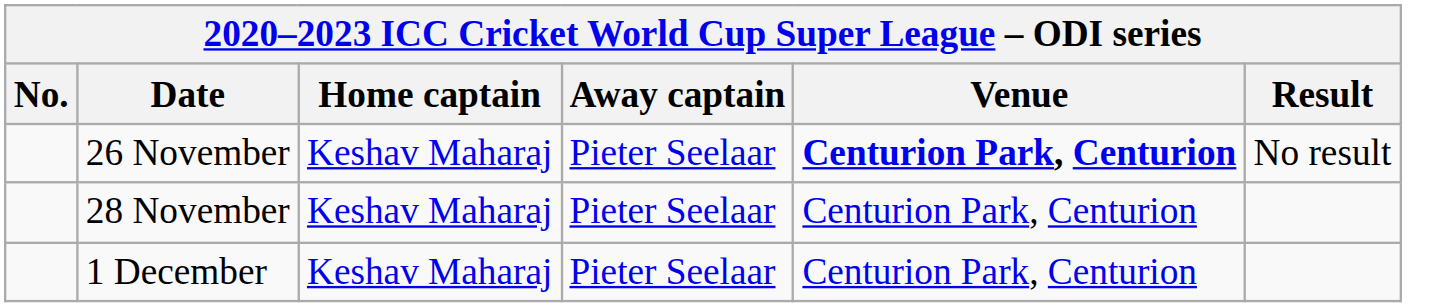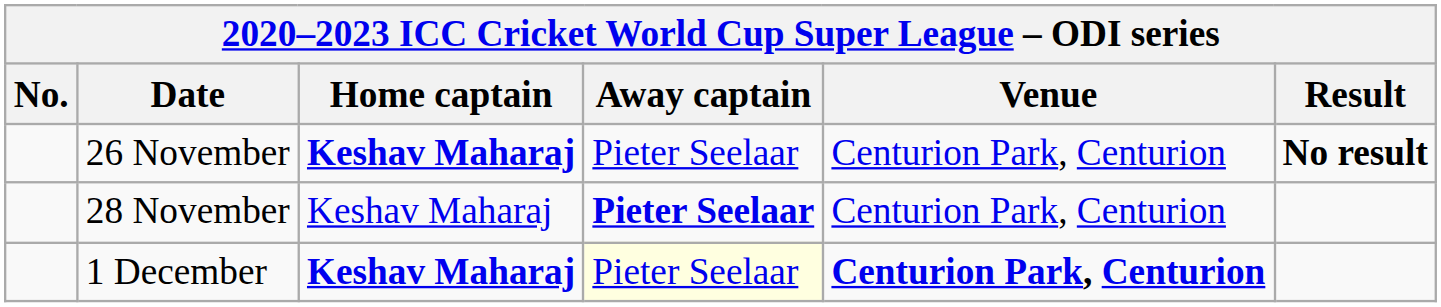(430, 152) normal -> (441, 152) bold
(1019, 152) bold -> (1029, 152) normal
(1322, 152) normal -> (1355, 152) bold
(672, 211) normal -> (703, 211) bold
(430, 270) normal -> (441, 270) bold
(672, 270) no background -> (695, 270) lightyellow background
(1000, 270) normal -> (1048, 270) bold
